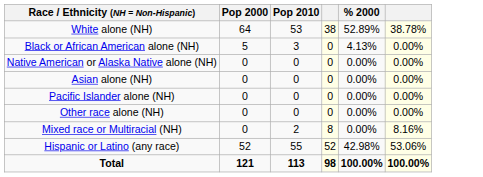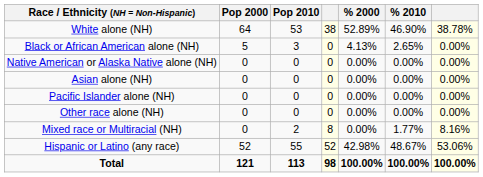+ column: (408, 12)
